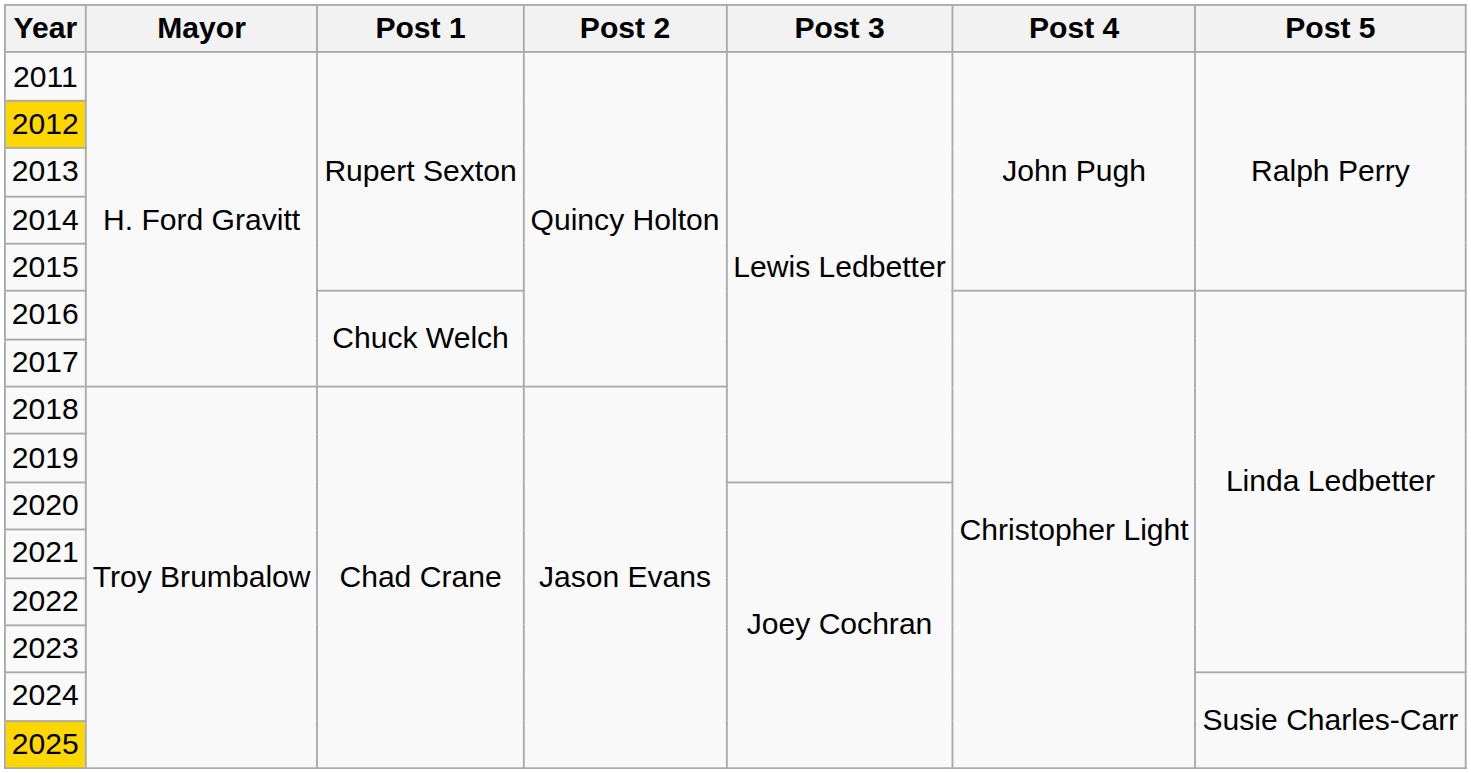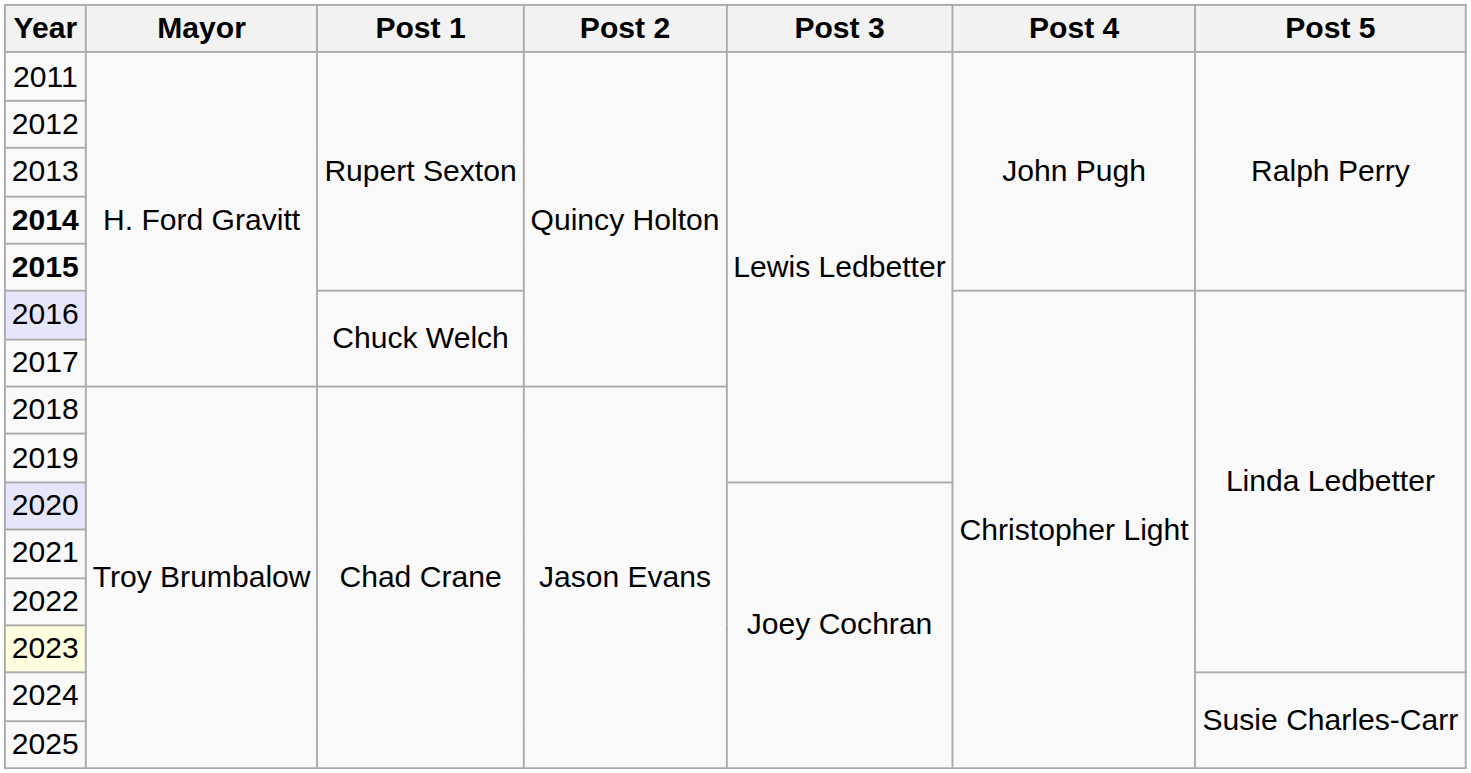(45, 123) gold background -> (45, 123) no background
(45, 219) normal -> (45, 219) bold
(45, 266) normal -> (45, 266) bold
(45, 314) no background -> (45, 314) lavender background
(45, 505) no background -> (45, 505) lavender background
(45, 648) no background -> (45, 648) lightyellow background
(45, 743) gold background -> (45, 743) no background
